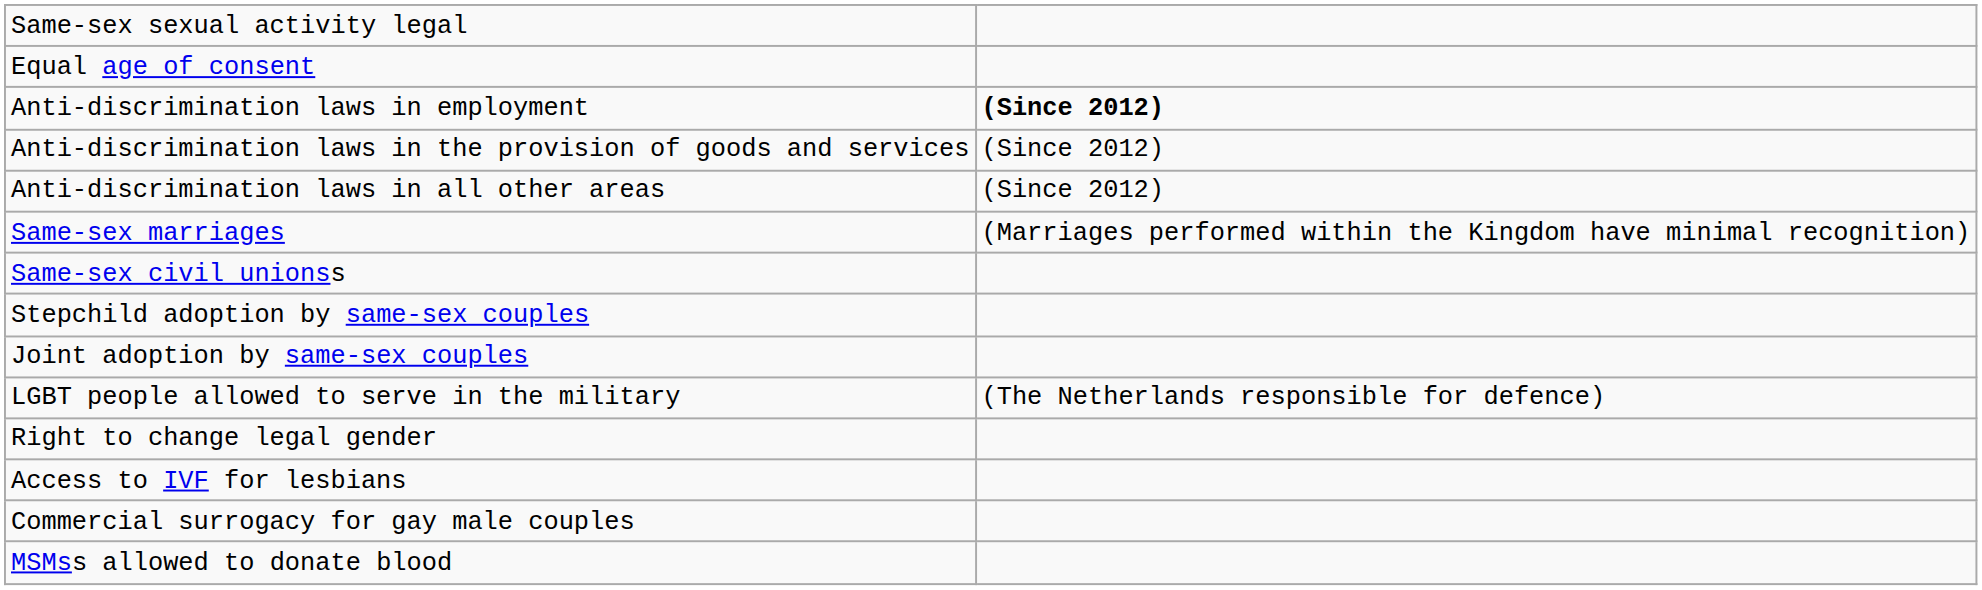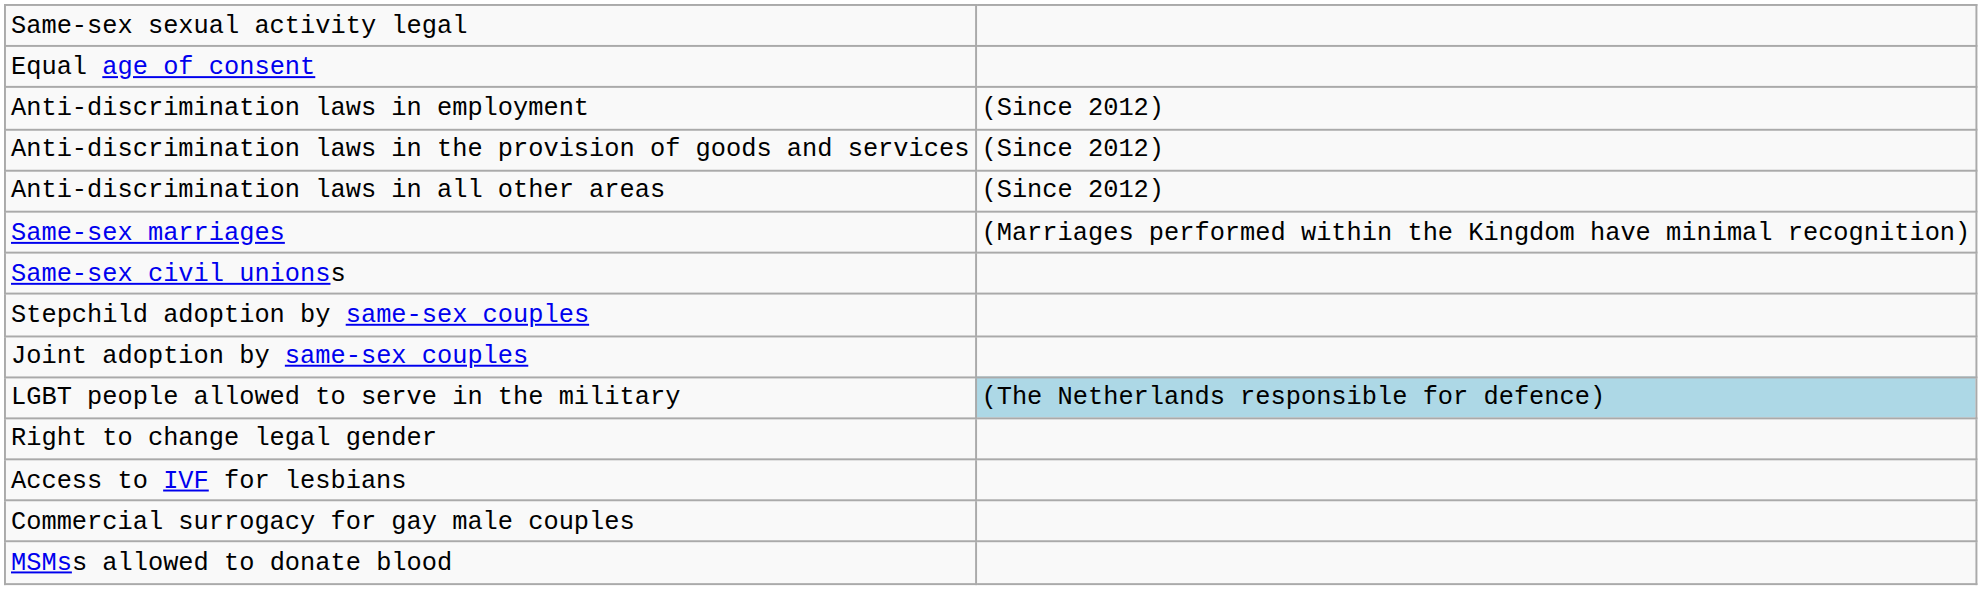(1073, 108) bold -> (1073, 108) normal
(1293, 397) no background -> (1293, 397) lightblue background
